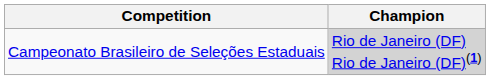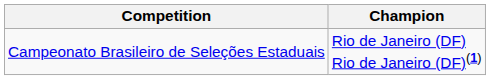(407, 51) lightgrey background -> (407, 51) no background
